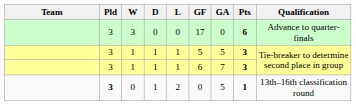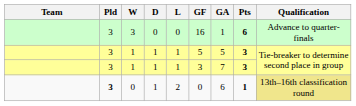(200, 32) 17 -> (200, 32) 16
(222, 32) 0 -> (222, 32) 1
(200, 67) 6 -> (200, 67) 3
(222, 88) 5 -> (222, 88) 6
(304, 88) no background -> (304, 88) khaki background
